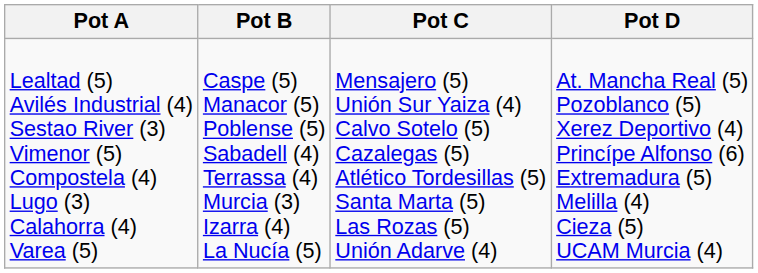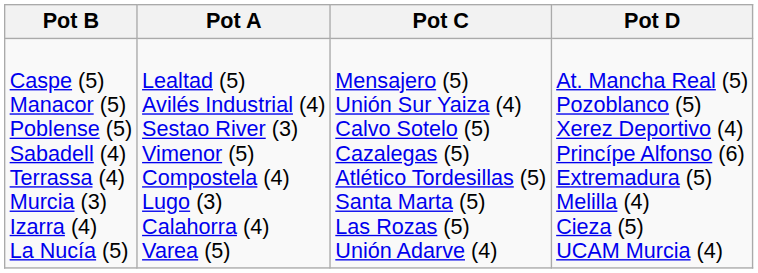columns swapped: (101, 21) <-> (264, 21)
